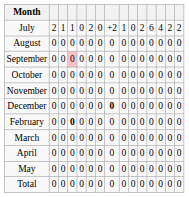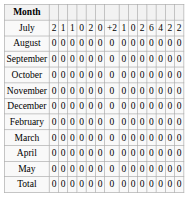(72, 59) pink background -> (72, 59) no background
(112, 106) bold -> (112, 106) normal
(72, 122) bold -> (72, 122) normal
